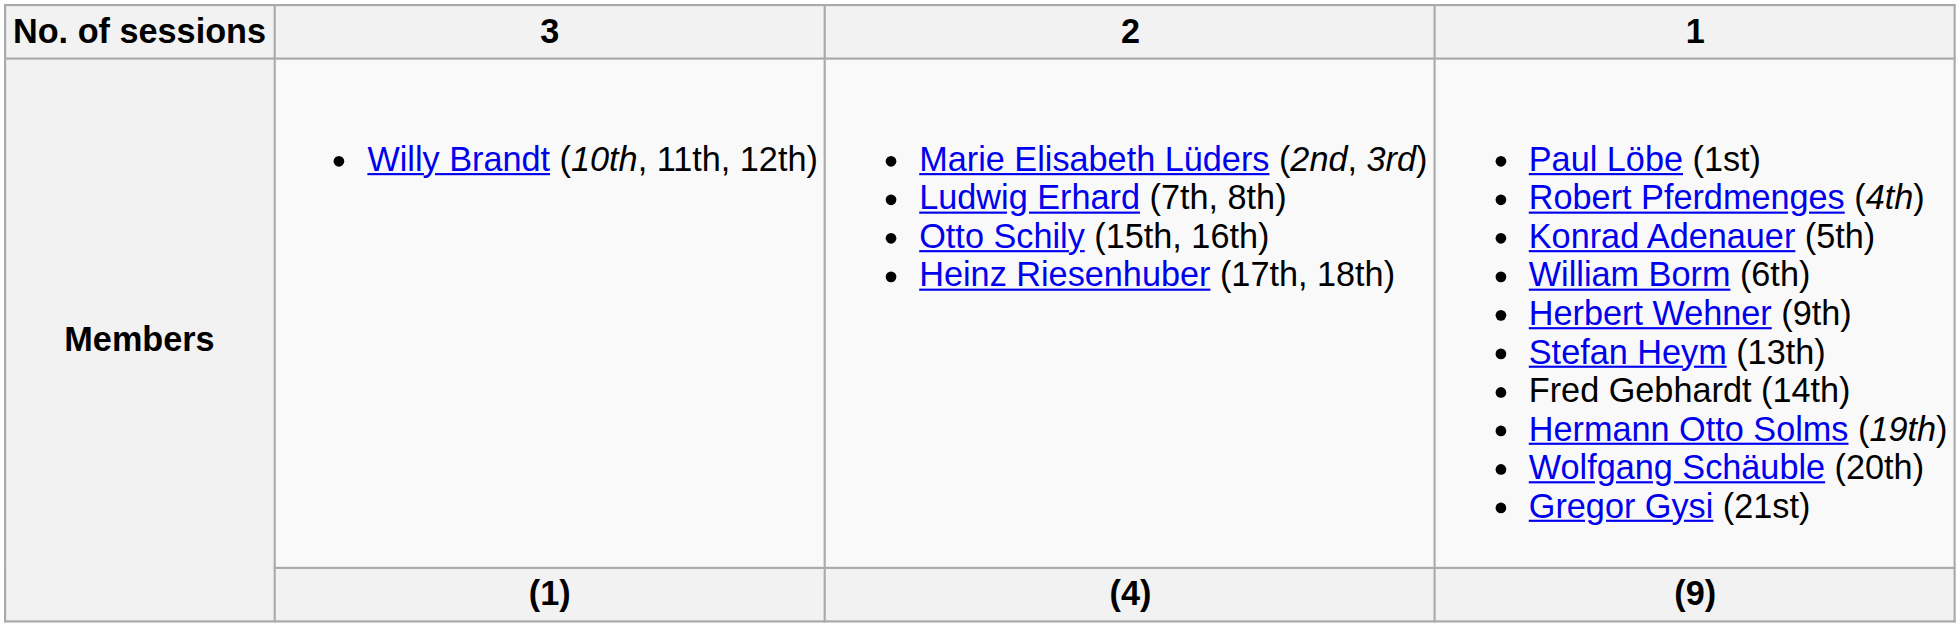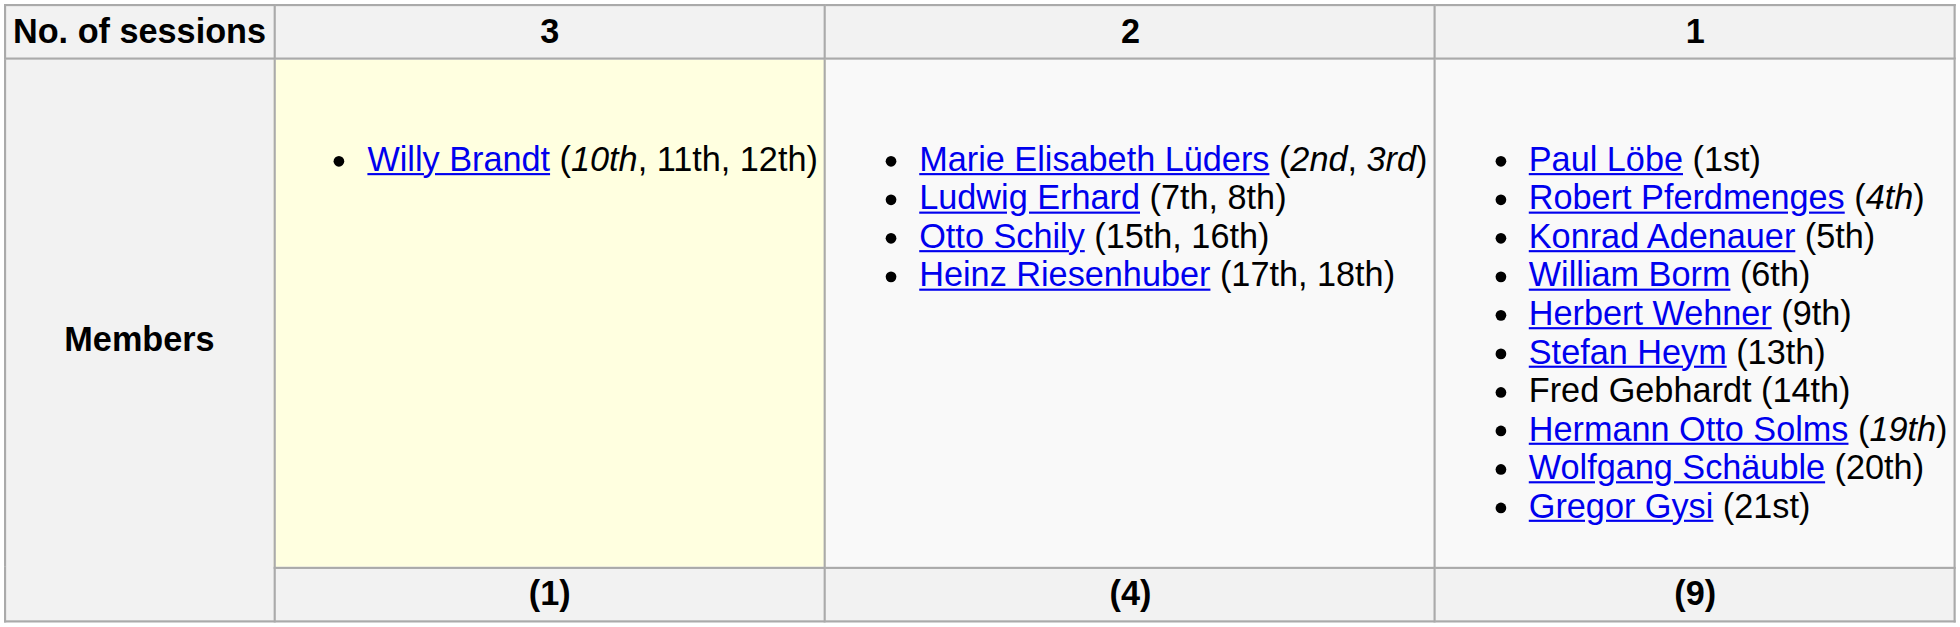(550, 159) no background -> (550, 159) lightyellow background
